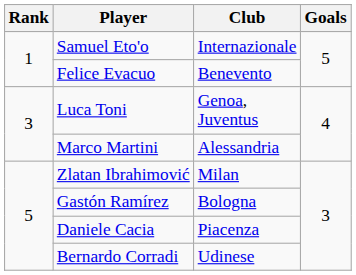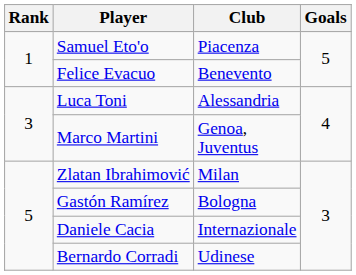(247, 45) Internazionale -> (228, 45) Piacenza
(228, 110) Genoa, Juventus -> (238, 100) Alessandria
(238, 147) Alessandria -> (228, 137) Genoa, Juventus
(228, 229) Piacenza -> (247, 229) Internazionale
